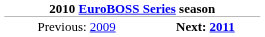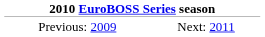(205, 26) bold -> (206, 26) normal
